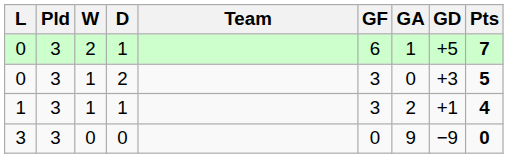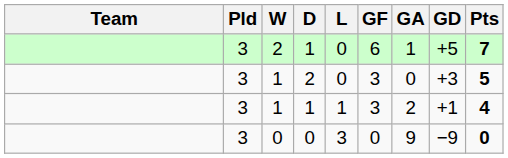columns swapped: (248, 19) <-> (21, 19)
